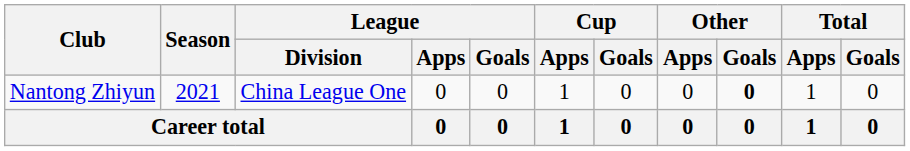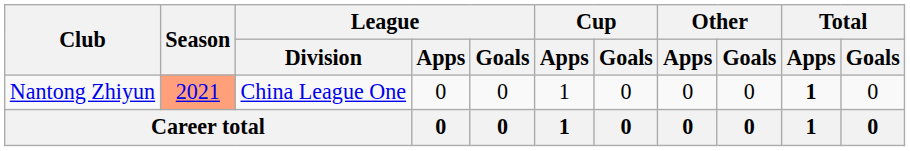(198, 92) no background -> (198, 92) lightsalmon background
(749, 92) bold -> (749, 92) normal
(811, 92) normal -> (811, 92) bold
